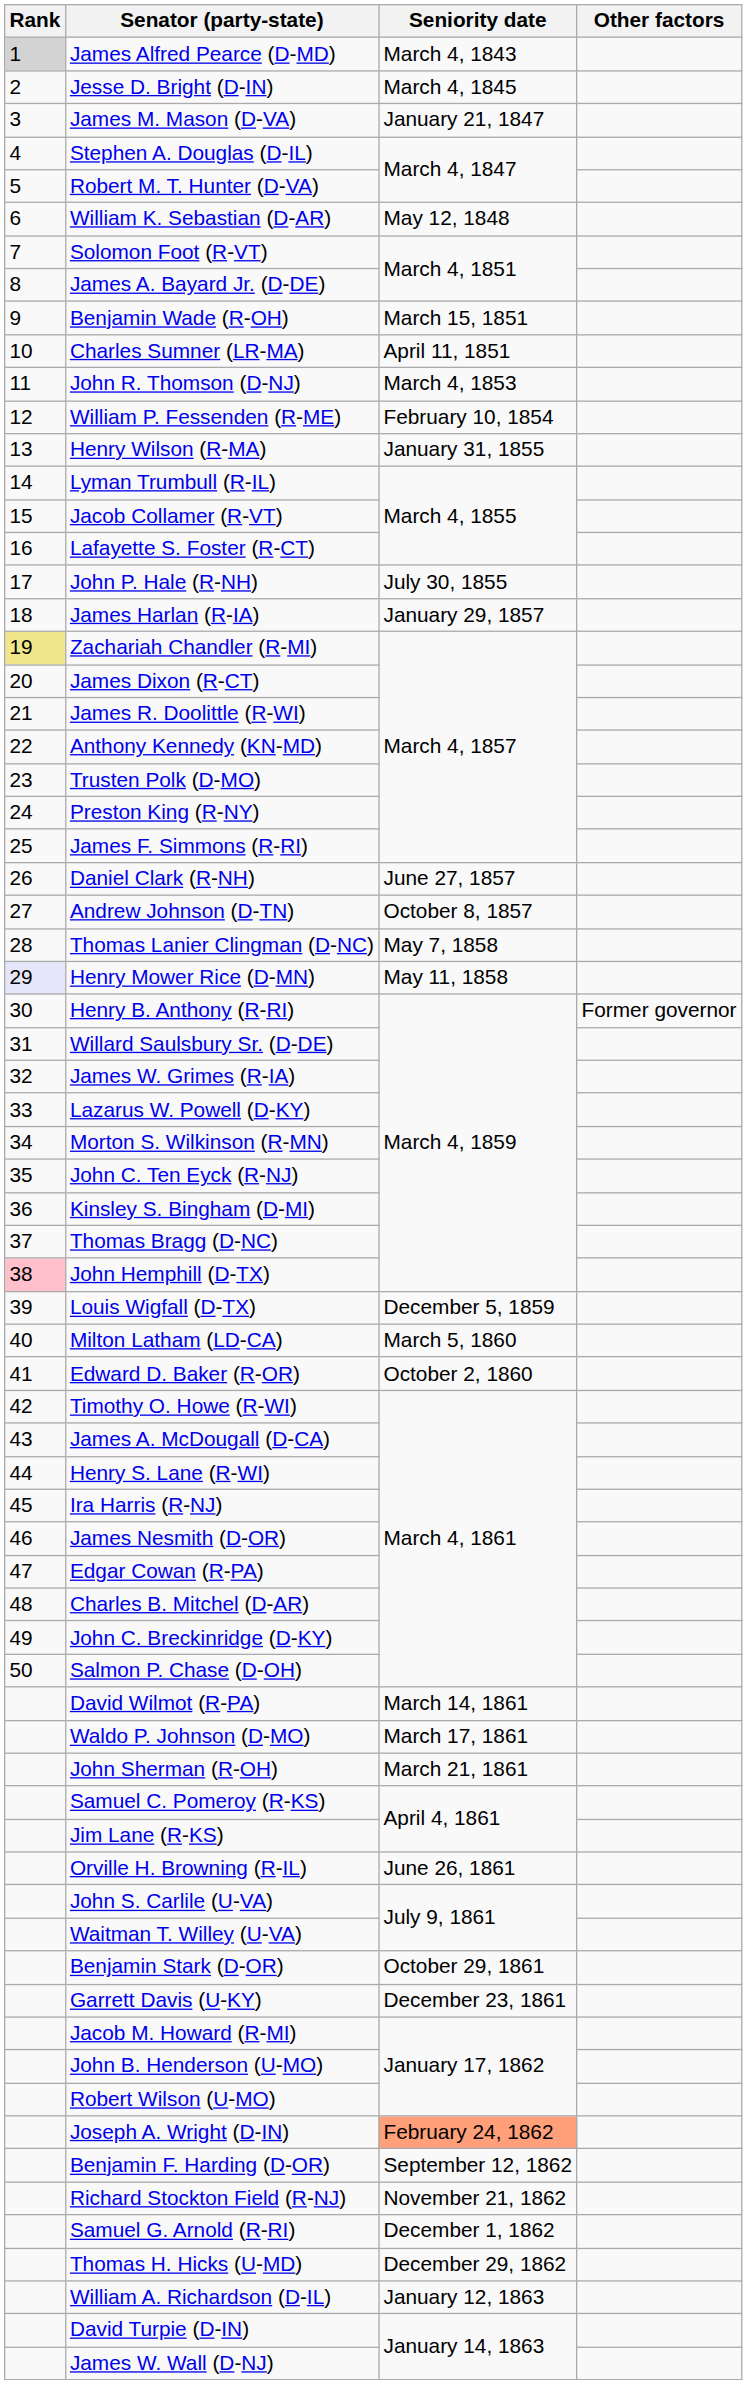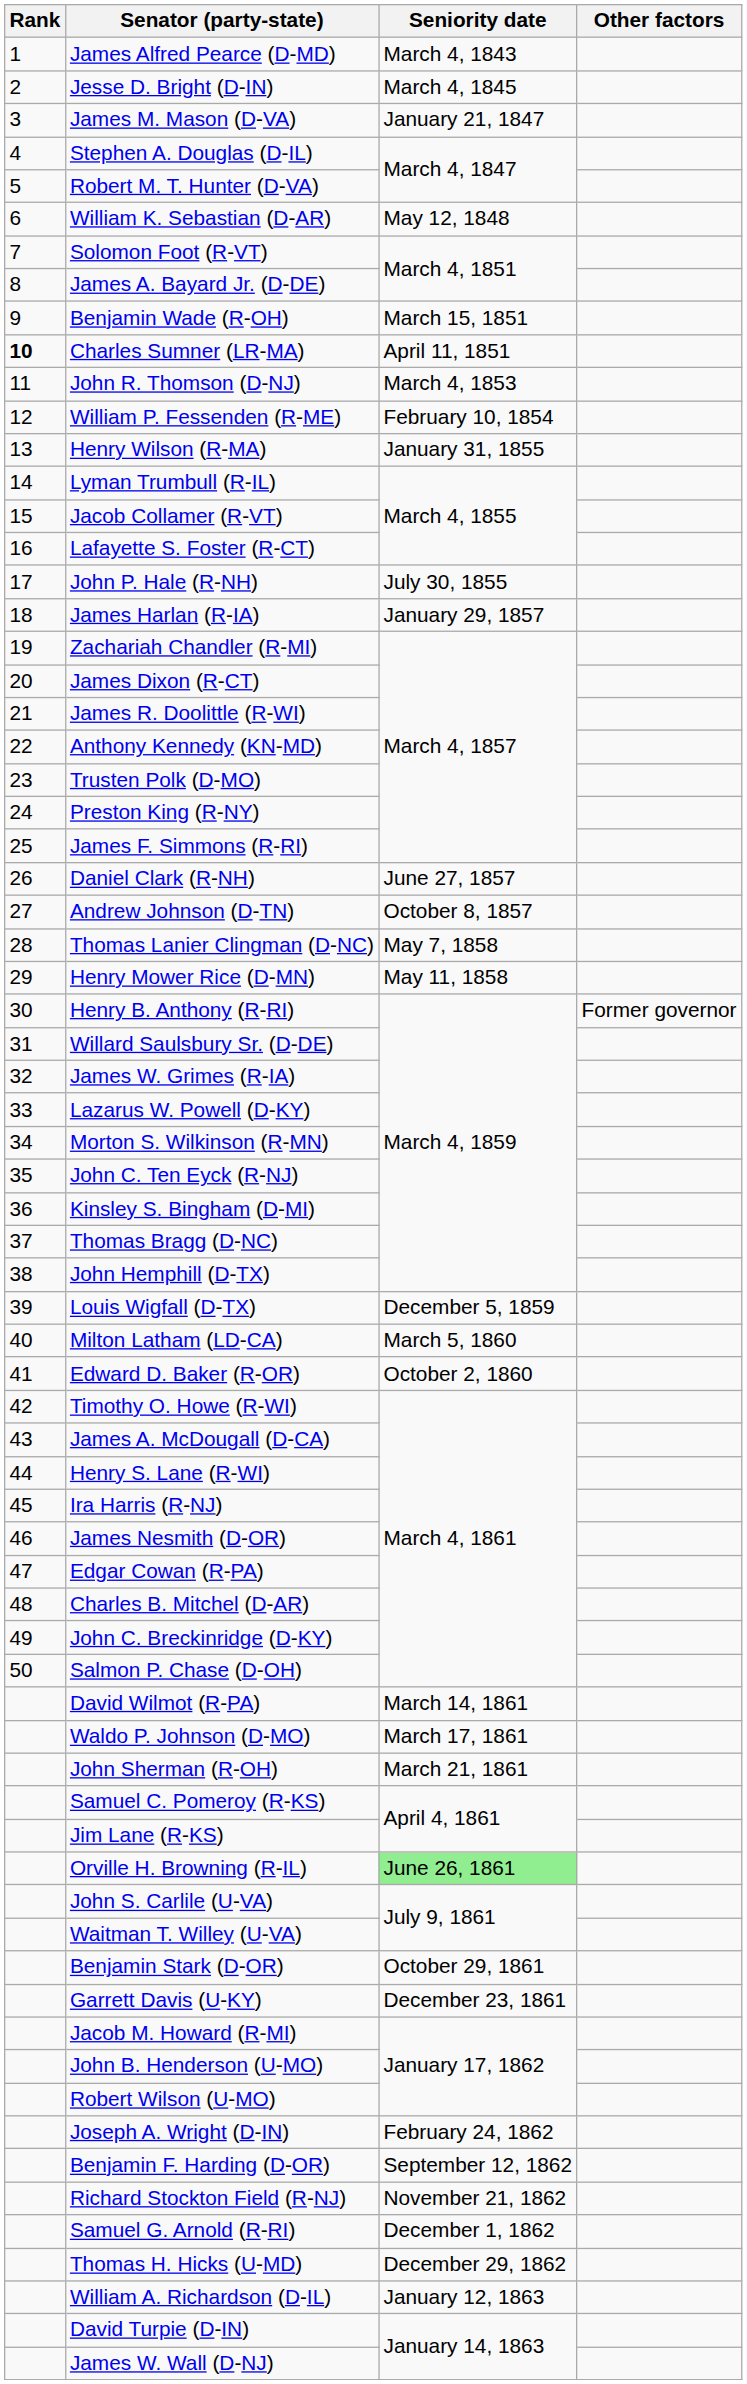(15, 53) lightgrey background -> (15, 53) no background
(21, 350) normal -> (21, 350) bold
(21, 647) khaki background -> (21, 647) no background
(21, 977) lavender background -> (21, 977) no background
(21, 1274) pink background -> (21, 1274) no background
(449, 1868) no background -> (449, 1868) lightgreen background
(468, 2132) lightsalmon background -> (468, 2132) no background
